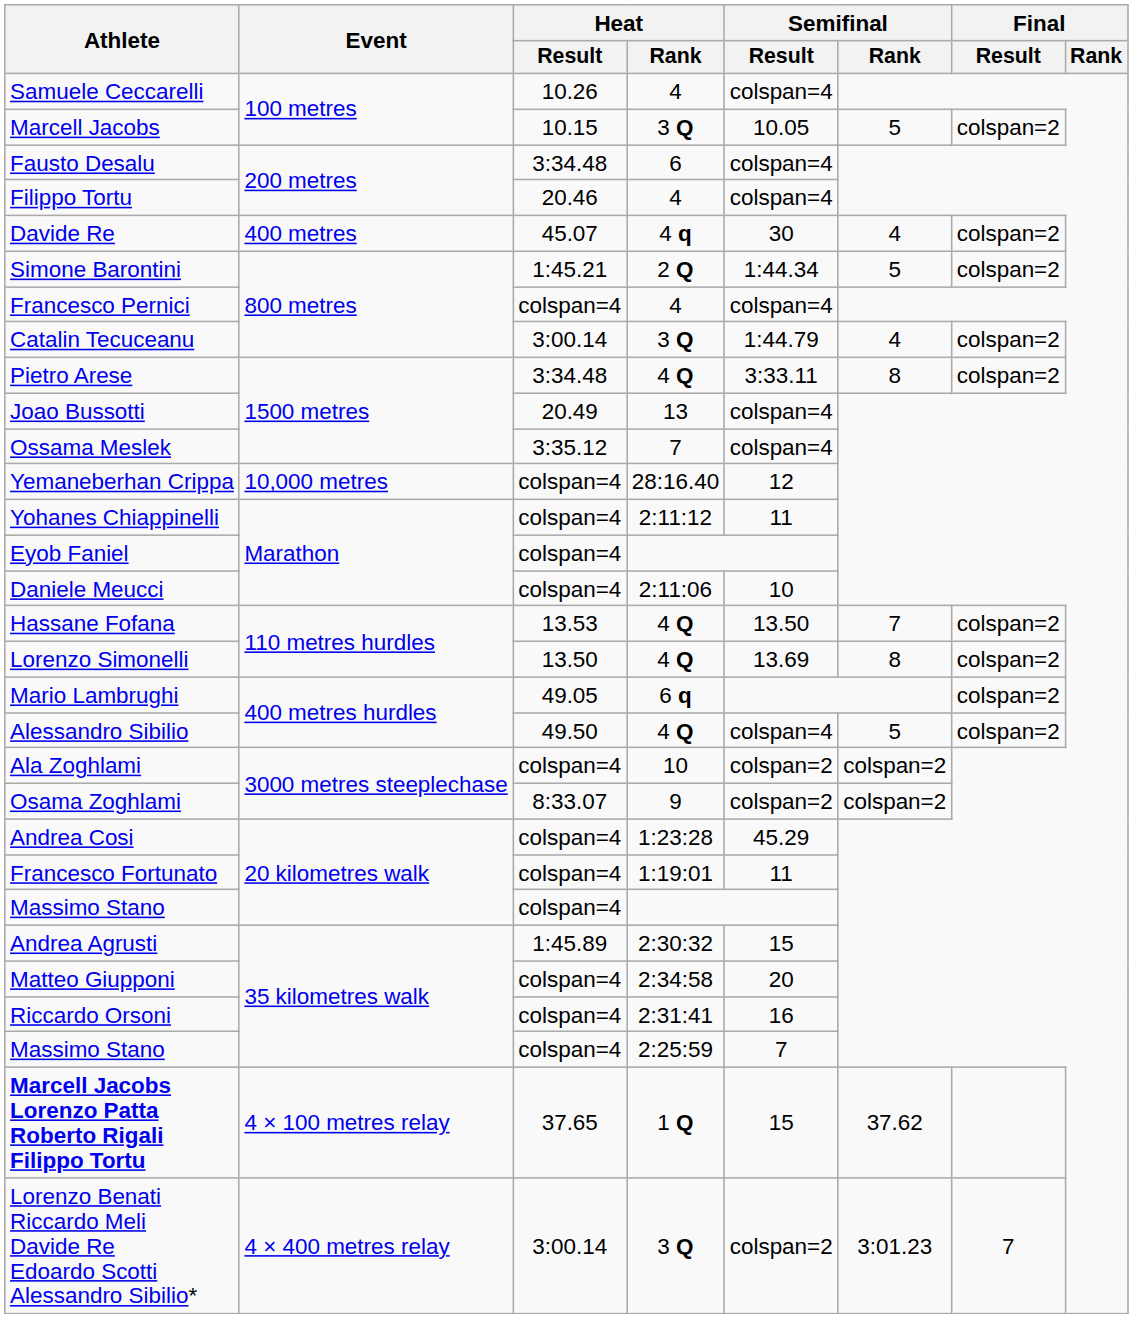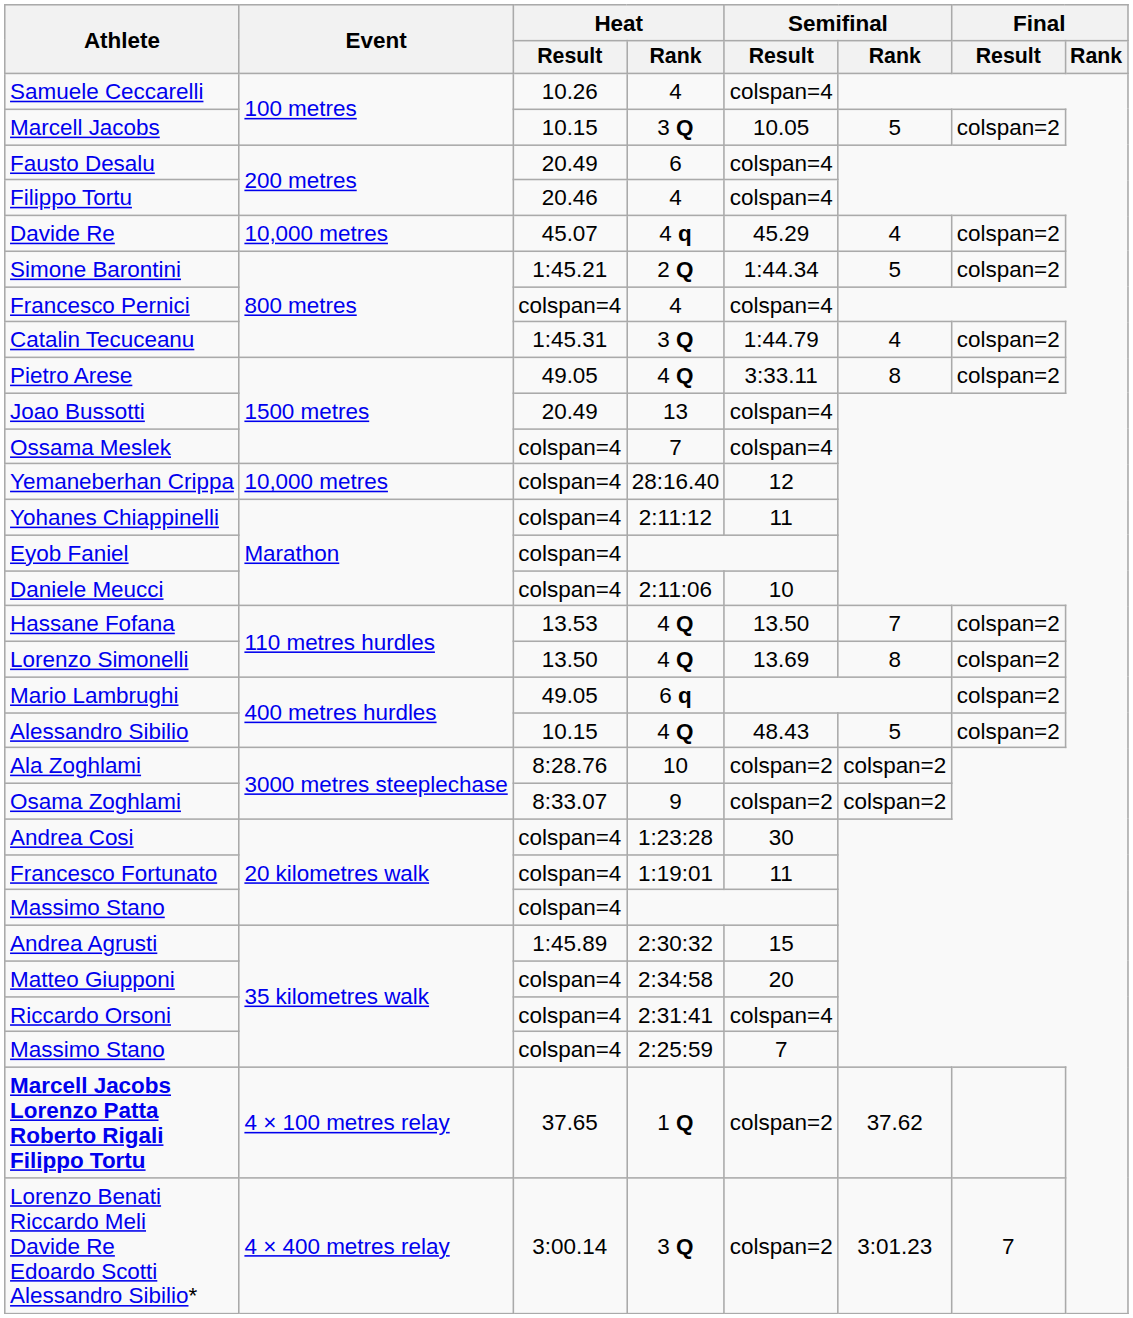(570, 163) 3:34.48 -> (570, 163) 20.49
(301, 234) 400 metres -> (316, 234) 10,000 metres
(781, 234) 30 -> (781, 234) 45.29
(570, 340) 3:00.14 -> (570, 340) 1:45.31
(570, 376) 3:34.48 -> (570, 376) 49.05
(570, 447) 3:35.12 -> (570, 447) colspan=4
(570, 731) 49.50 -> (570, 731) 10.15
(781, 731) colspan=4 -> (781, 731) 48.43
(570, 766) colspan=4 -> (570, 766) 8:28.76
(781, 837) 45.29 -> (781, 837) 30
(781, 1015) 16 -> (781, 1015) colspan=4
(781, 1123) 15 -> (781, 1123) colspan=2
